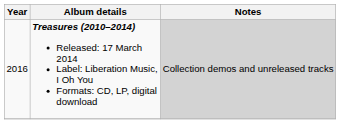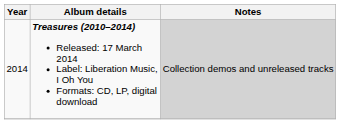(17, 69) 2016 -> (17, 69) 2014
